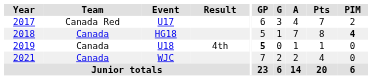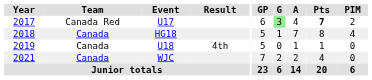(279, 22) no background -> (279, 22) lightgreen background
(322, 22) normal -> (322, 22) bold
(353, 34) bold -> (353, 34) normal
(263, 46) bold -> (263, 46) normal
